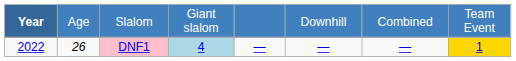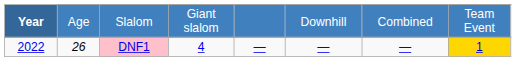(201, 47) lightblue background -> (201, 47) no background
